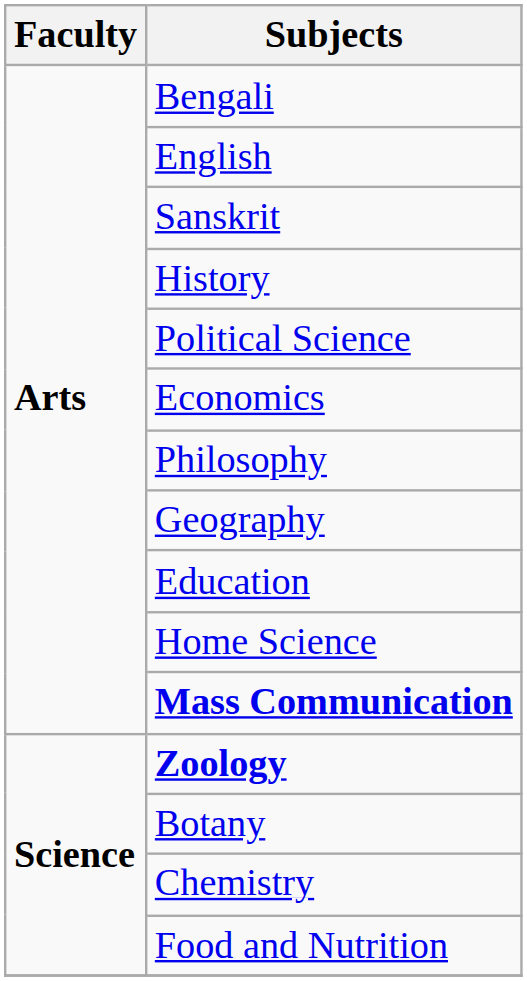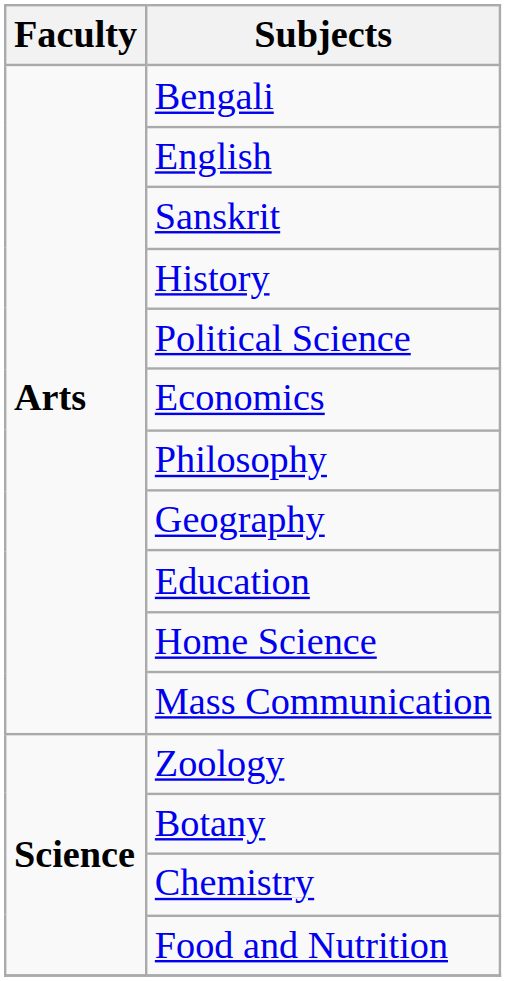(334, 701) bold -> (323, 701) normal
(221, 762) bold -> (220, 762) normal
